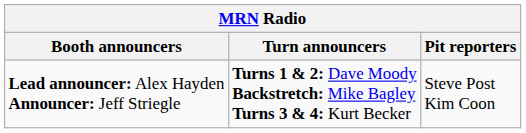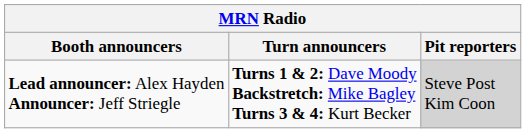(460, 94) no background -> (460, 94) lightgrey background
